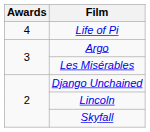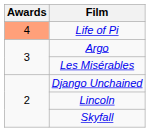(27, 30) no background -> (27, 30) lightsalmon background
